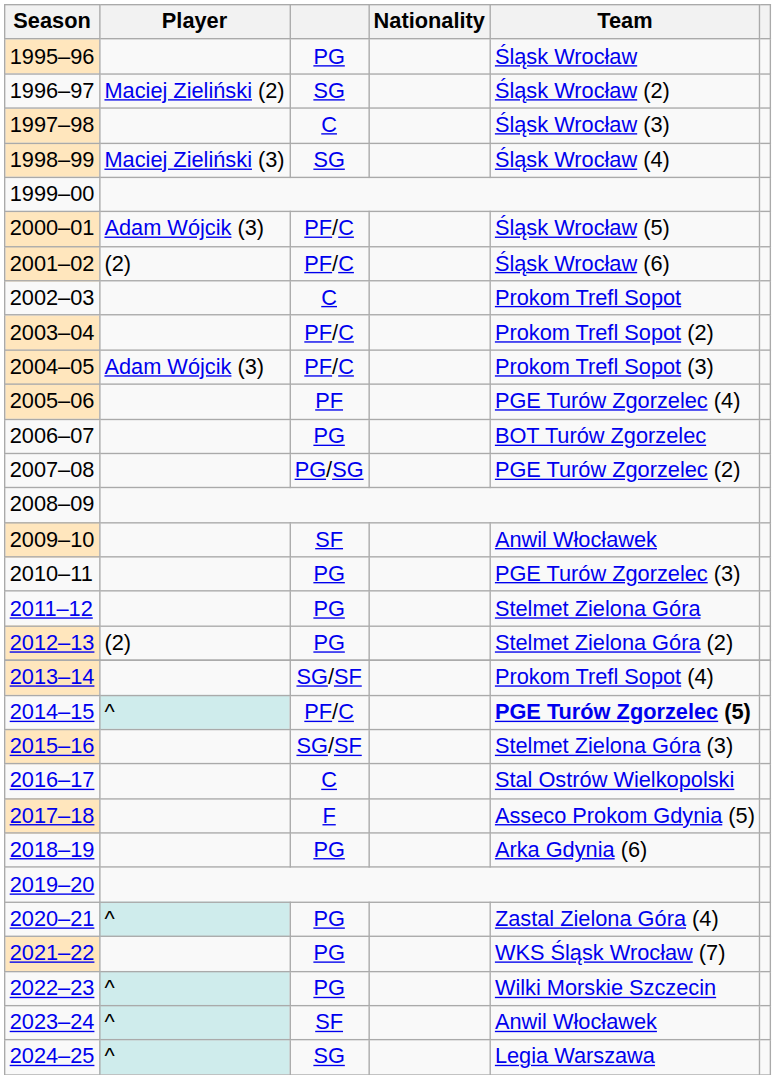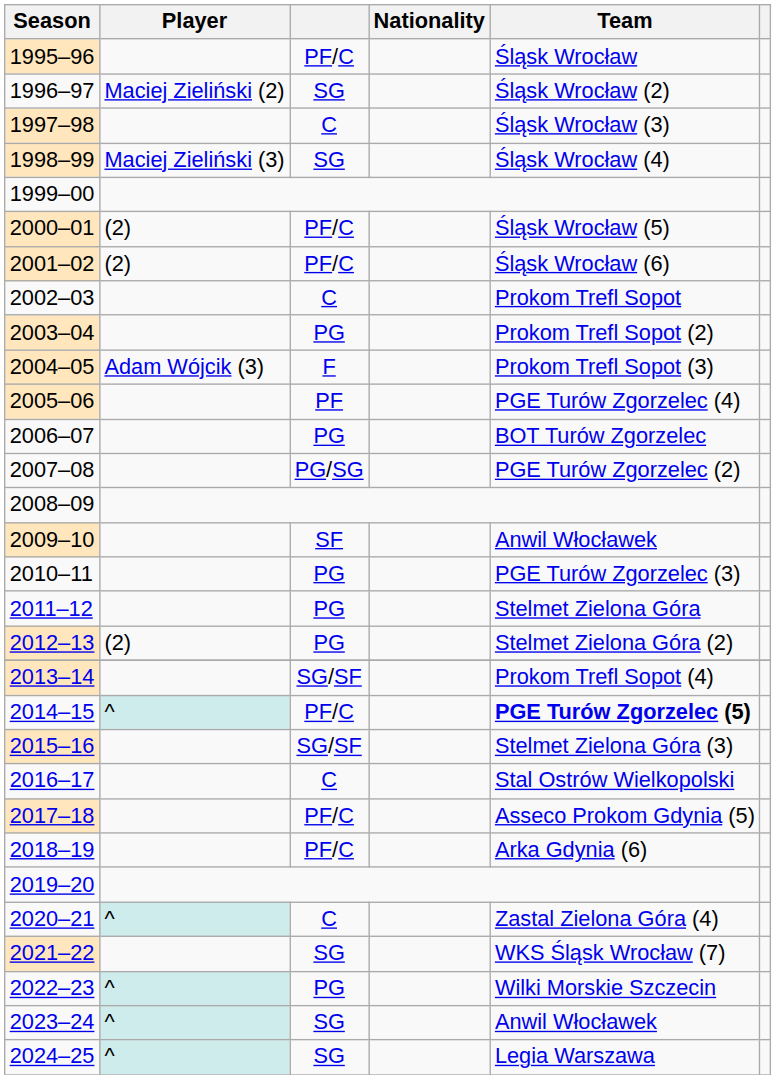(329, 56) PG -> (329, 56) PF/C
(184, 228) Adam Wójcik (3) -> (118, 228) (2)
(329, 332) PF/C -> (329, 332) PG
(329, 366) PF/C -> (329, 366) F
(329, 815) F -> (329, 815) PF/C
(329, 849) PG -> (329, 849) PF/C
(329, 919) PG -> (329, 919) C
(329, 953) PG -> (329, 953) SG
(329, 1022) SF -> (329, 1022) SG
